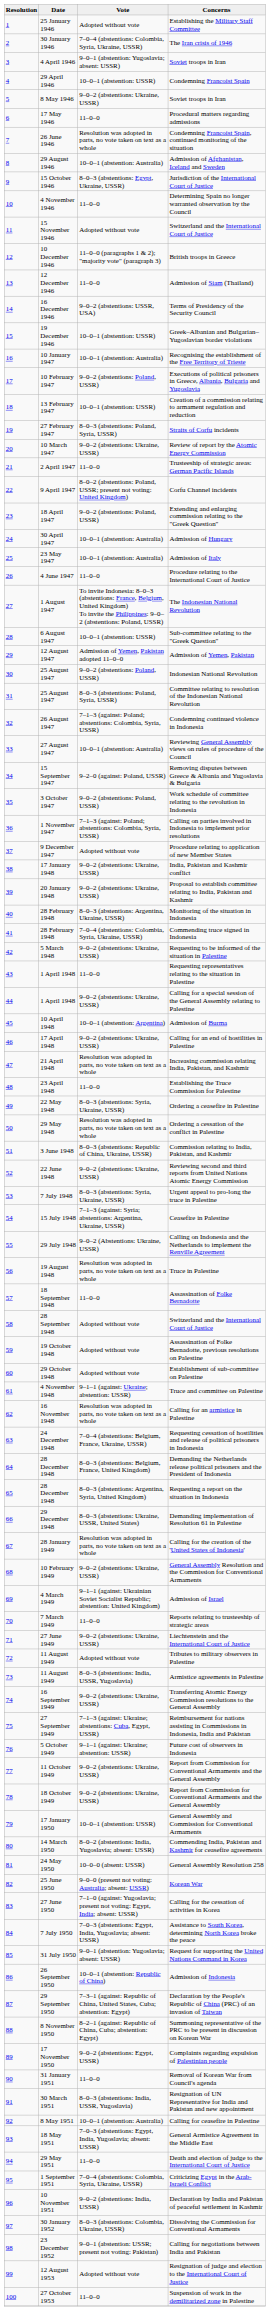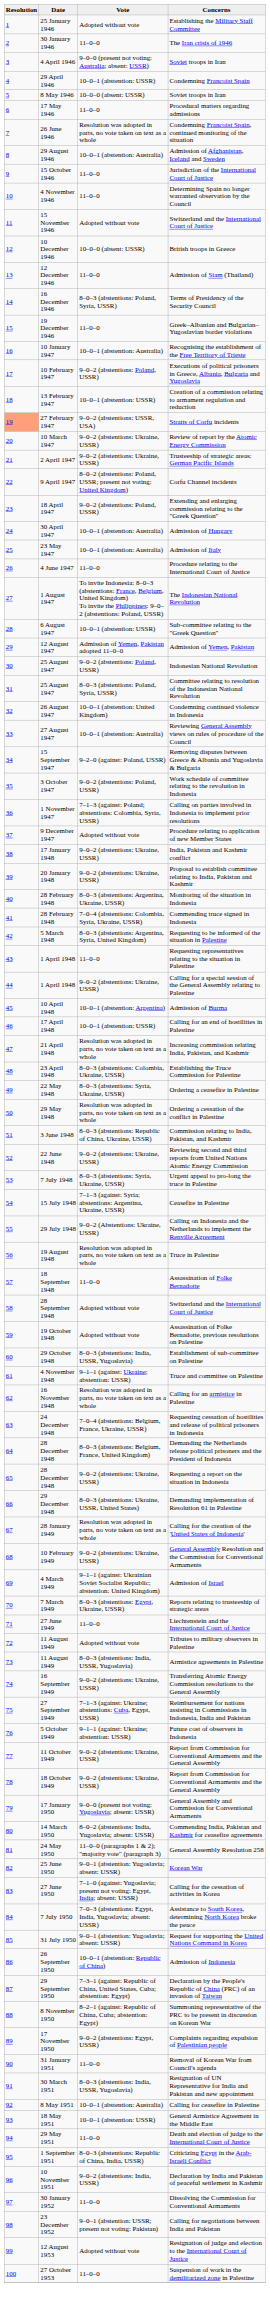(122, 43) 7–0–4 (abstentions: Colombia, Syria, Ukraine, USSR) -> (89, 43) 11–0–0
(122, 62) 9–0–1 (abstention: Yugoslavia; absent: USSR) -> (116, 62) 9–0–0 (present not voting: Australia; absent: USSR)
(119, 99) 9–0–2 (abstentions: Ukraine, USSR) -> (112, 95) 10–0–0 (absent: USSR)
(116, 181) 8–0–3 (abstentions: Egypt, Ukraine, USSR) -> (89, 173) 11–0–0
(120, 256) 11–0–0 (paragraphs 1 & 2); "majority vote" (paragraph 3) -> (112, 249) 10–0–0 (absent: USSR)
(117, 309) 9–0–2 (abstentions: USSR, USA) -> (118, 302) 8–0–3 (abstentions: Poland, Syria, USSR)
(117, 336) 10–0–1 (abstention: USSR) -> (89, 328) 11–0–0
(9, 430) no background -> (9, 422) lightsalmon background
(118, 430) 8–0–3 (abstentions: Poland, Syria, USSR) -> (117, 422) 9–0–2 (abstentions: USSR, USA)
(89, 467) 11–0–0 -> (119, 459) 9–0–2 (abstentions: Ukraine, USSR)
(120, 722) 7–1–3 (against: Poland; abstentions: Colombia, Syria, USSR) -> (117, 711) 10–0–1 (abstention: United Kingdom)
(119, 951) 9–0–2 (abstentions: Ukraine, USSR) -> (121, 936) 8–0–3 (abstentions: Argentina, Syria, United Kingdom)
(119, 1042) 9–0–2 (abstentions: Ukraine, USSR) -> (117, 1026) 10–0–1 (abstention: USSR)
(89, 1087) 11–0–0 -> (122, 1071) 8–0–3 (abstentions: Colombia, Ukraine, USSR)
(109, 1372) Adopted without vote -> (115, 1357) 8–0–3 (abstentions: India, USSR, Yugoslavia)
(121, 1493) 8–0–3 (abstentions: Argentina, Syria, United Kingdom) -> (119, 1477) 9–0–2 (abstentions: Ukraine, USSR)
(89, 1621) 11–0–0 -> (116, 1605) 8–0–3 (abstentions: Egypt, Ukraine, USSR)
(119, 1639) 9–0–2 (abstentions: Ukraine, USSR) -> (89, 1624) 11–0–0
(117, 1823) 10–0–1 (abstention: USSR) -> (117, 1808) 9–0–0 (present not voting: Yugoslavia; absent: USSR)
(112, 1865) 10–0–0 (absent: USSR) -> (120, 1849) 11–0–0 (paragraphs 1 & 2); "majority vote" (paragraph 3)
(116, 1883) 9–0–0 (present not voting: Australia; absent: USSR) -> (122, 1868) 9–0–1 (abstention: Yugoslavia; absent: USSR)
(116, 2139) 7–0–3 (abstentions: Egypt, India, Yugoslavia; absent: USSR) -> (117, 2119) 10–0–1 (abstention: USSR)
(122, 2180) 7–0–4 (abstentions: Colombia, Syria, Ukraine, USSR) -> (120, 2157) 8–0–3 (abstentions: Republic of China, India, USSR)
(122, 2225) 8–0–3 (abstentions: Colombia, Ukraine, USSR) -> (89, 2202) 11–0–0
